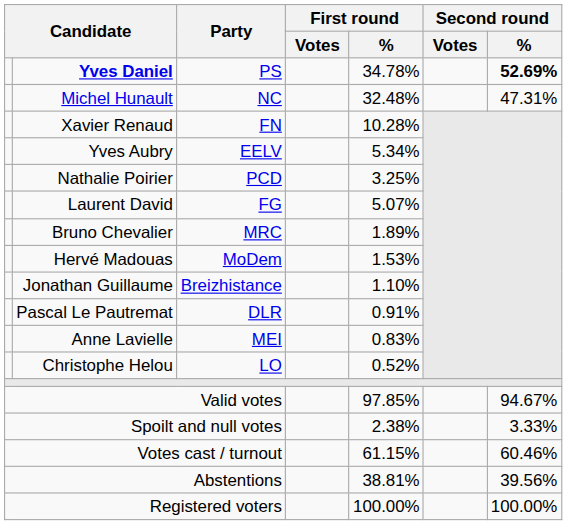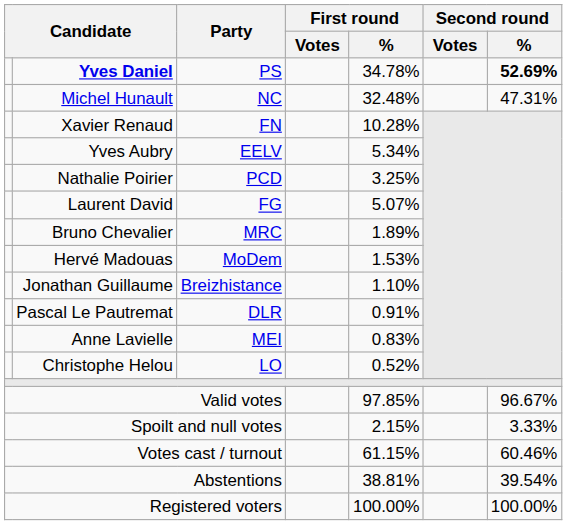(529, 400) 94.67% -> (529, 400) 96.67%
(396, 427) 2.38% -> (396, 427) 2.15%
(529, 480) 39.56% -> (529, 480) 39.54%
